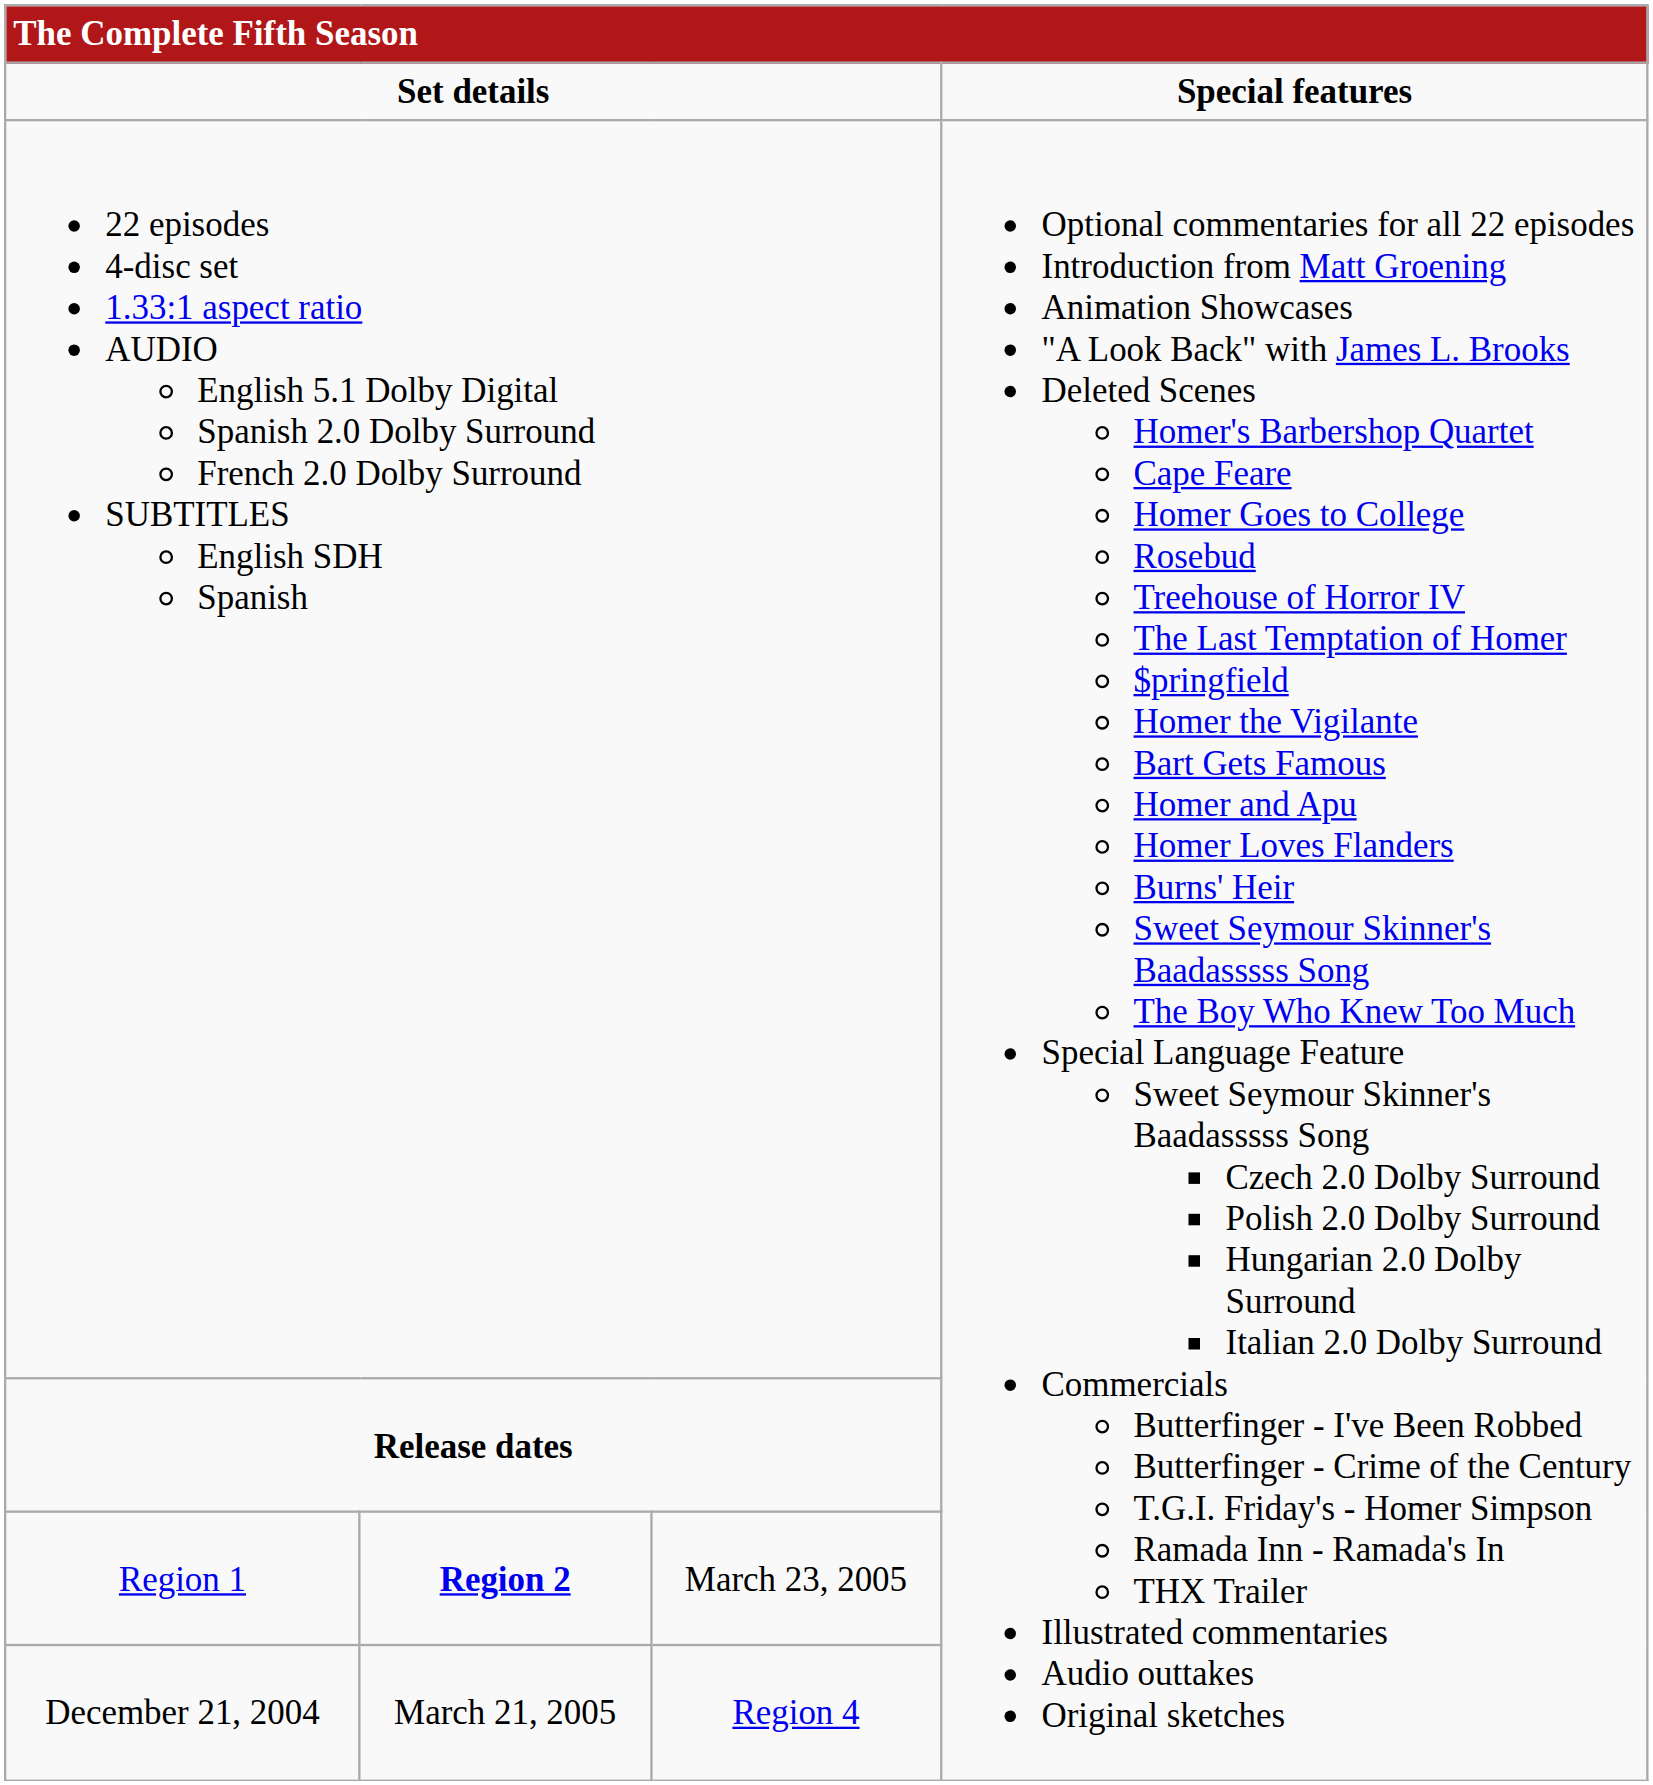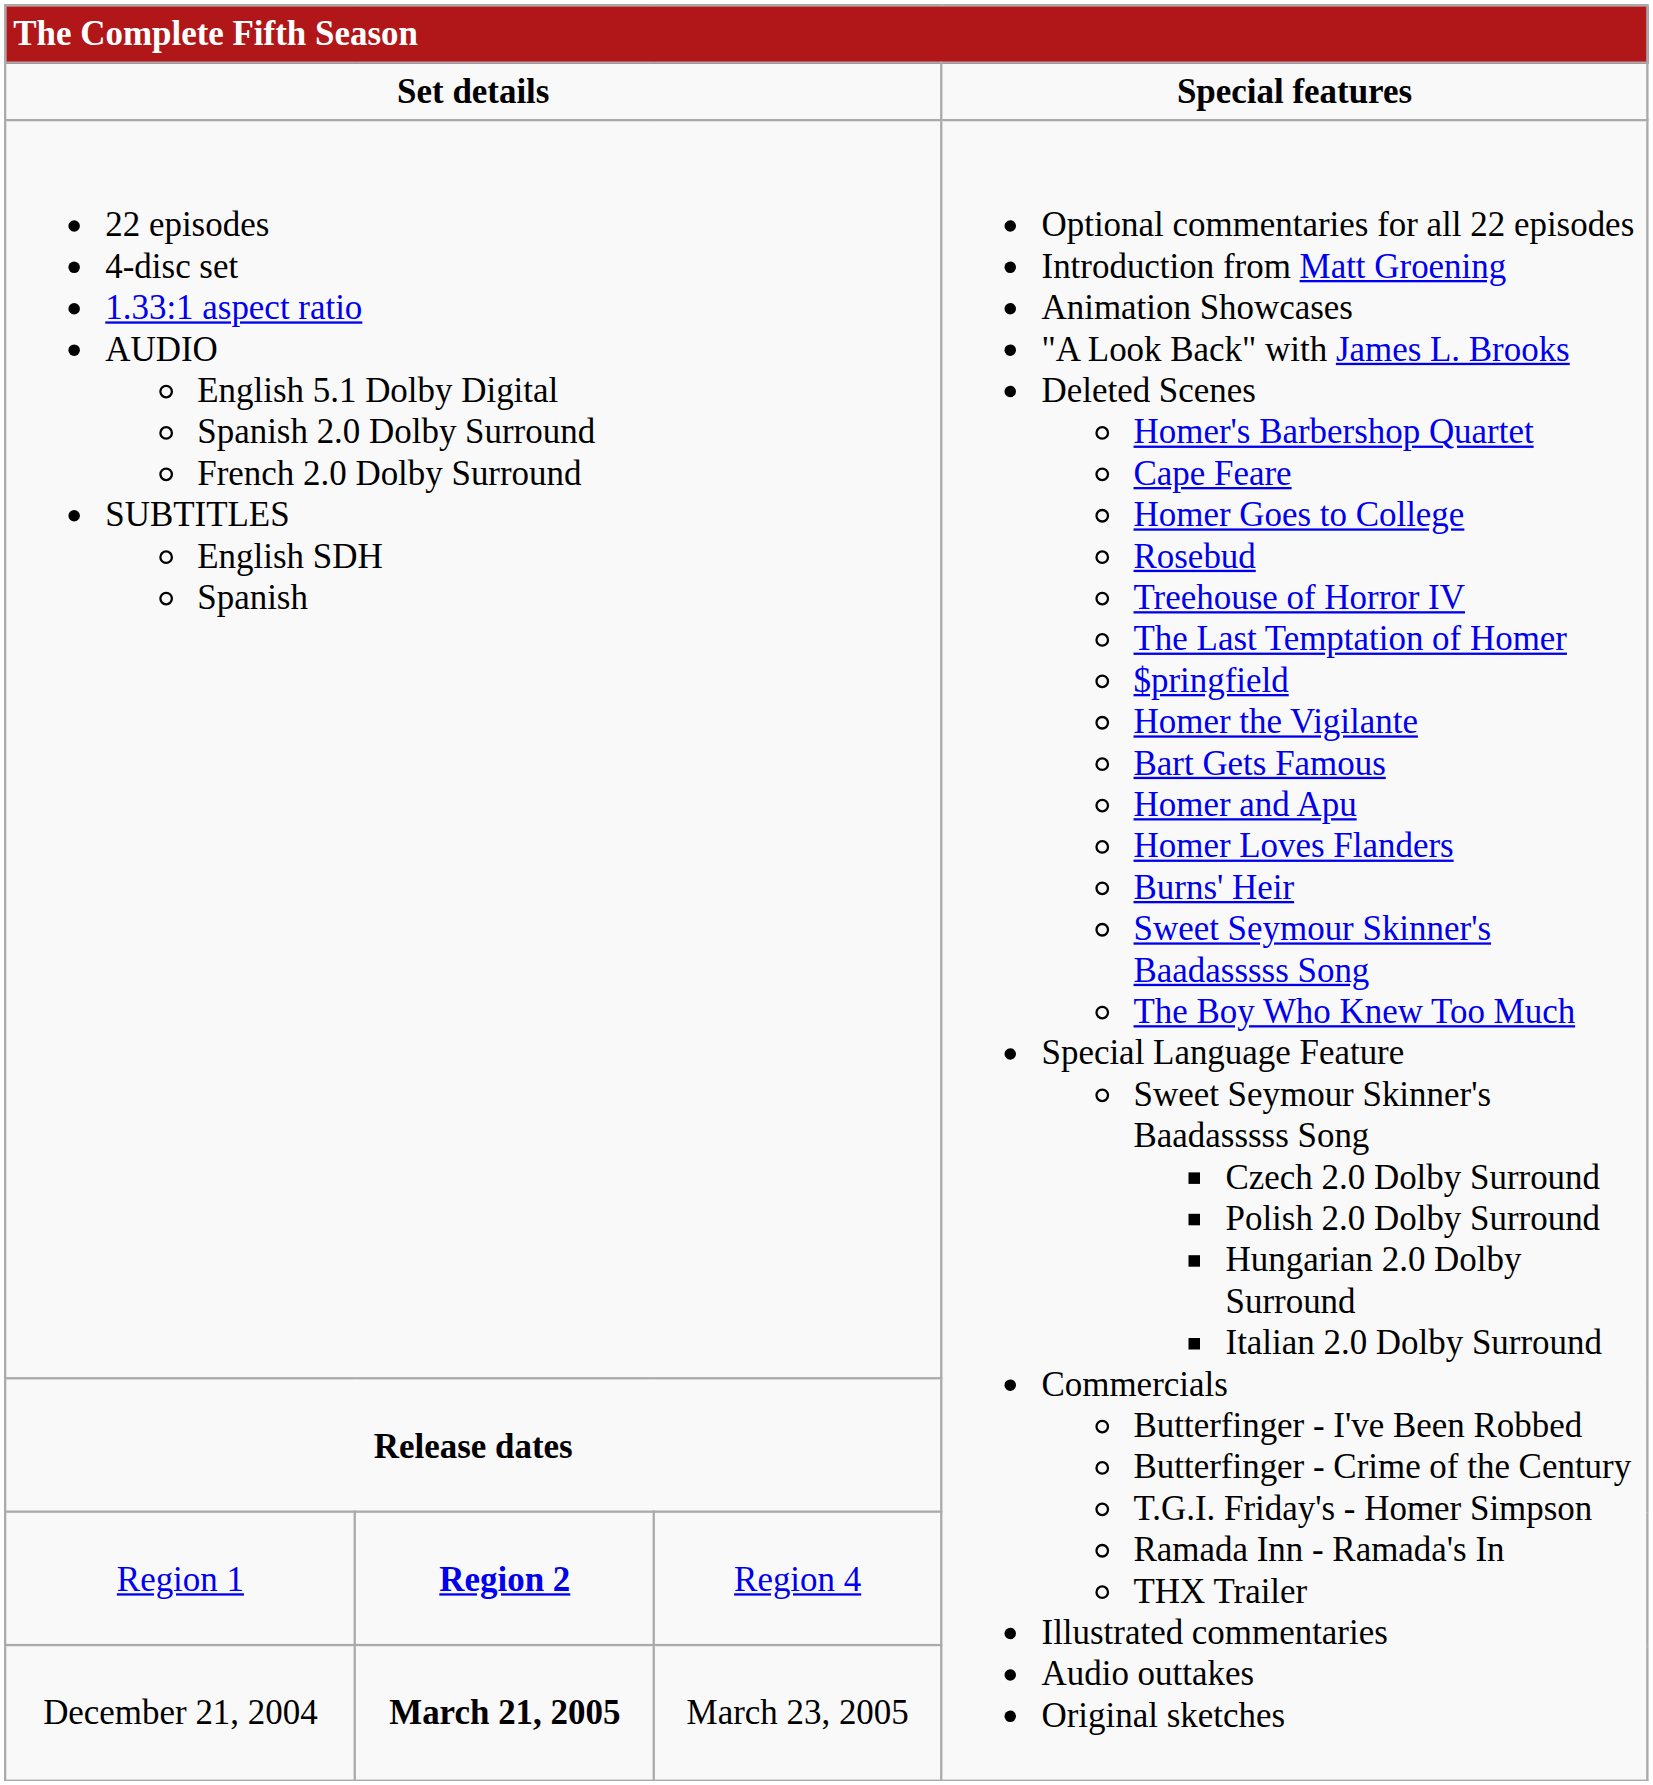(796, 1578) March 23, 2005 -> (798, 1578) Region 4
(505, 1712) normal -> (505, 1712) bold
(796, 1712) Region 4 -> (798, 1712) March 23, 2005
